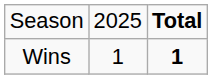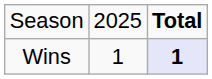(177, 56) no background -> (177, 56) lavender background
